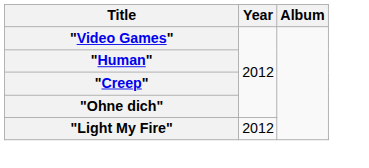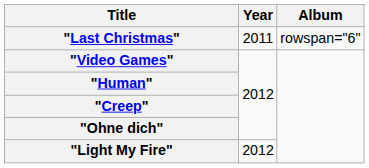+ row: (122, 38)
